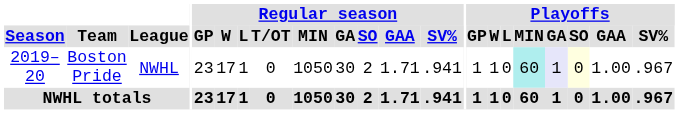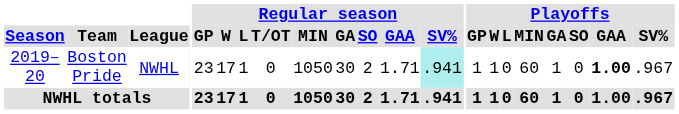(442, 68) no background -> (442, 68) paleturquoise background
(529, 68) paleturquoise background -> (529, 68) no background
(556, 68) lavender background -> (556, 68) no background
(579, 68) lightyellow background -> (579, 68) no background
(611, 68) normal -> (611, 68) bold
